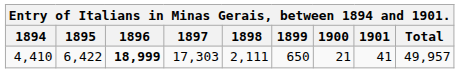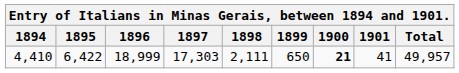(137, 57) bold -> (137, 57) normal
(343, 57) normal -> (343, 57) bold
